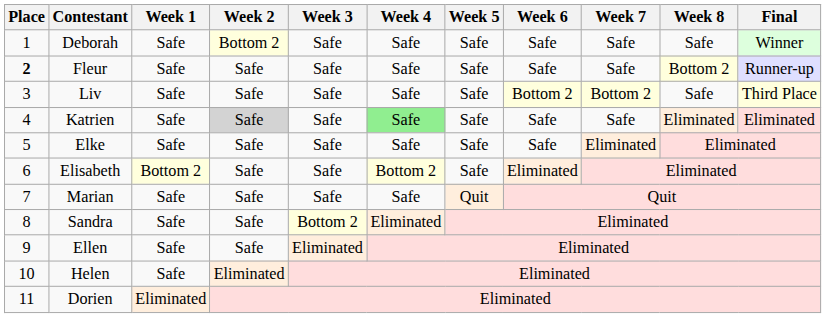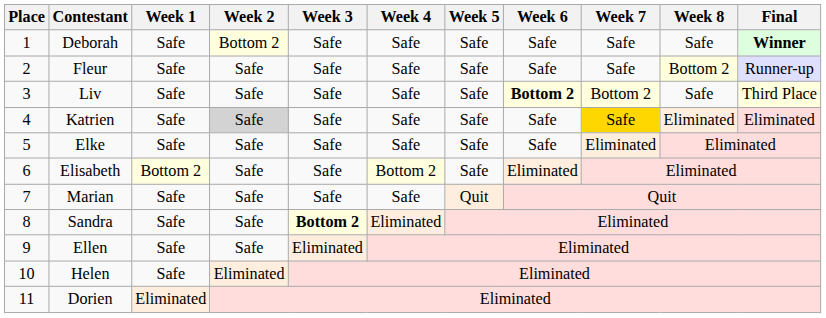(779, 42) normal -> (779, 42) bold
(27, 68) bold -> (27, 68) normal
(542, 94) normal -> (542, 94) bold
(406, 119) lightgreen background -> (406, 119) no background
(621, 119) no background -> (621, 119) gold background
(327, 222) normal -> (327, 222) bold
